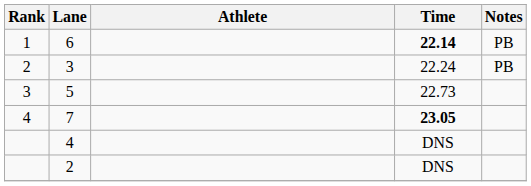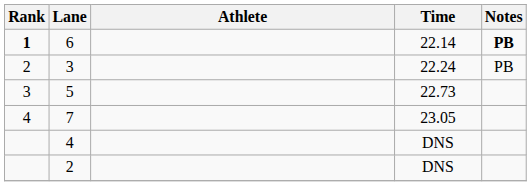(27, 42) normal -> (27, 42) bold
(438, 42) bold -> (438, 42) normal
(504, 42) normal -> (504, 42) bold
(438, 117) bold -> (438, 117) normal
